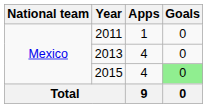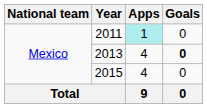(144, 34) no background -> (144, 34) paleturquoise background
(183, 53) normal -> (183, 53) bold
(183, 73) lightgreen background -> (183, 73) no background
